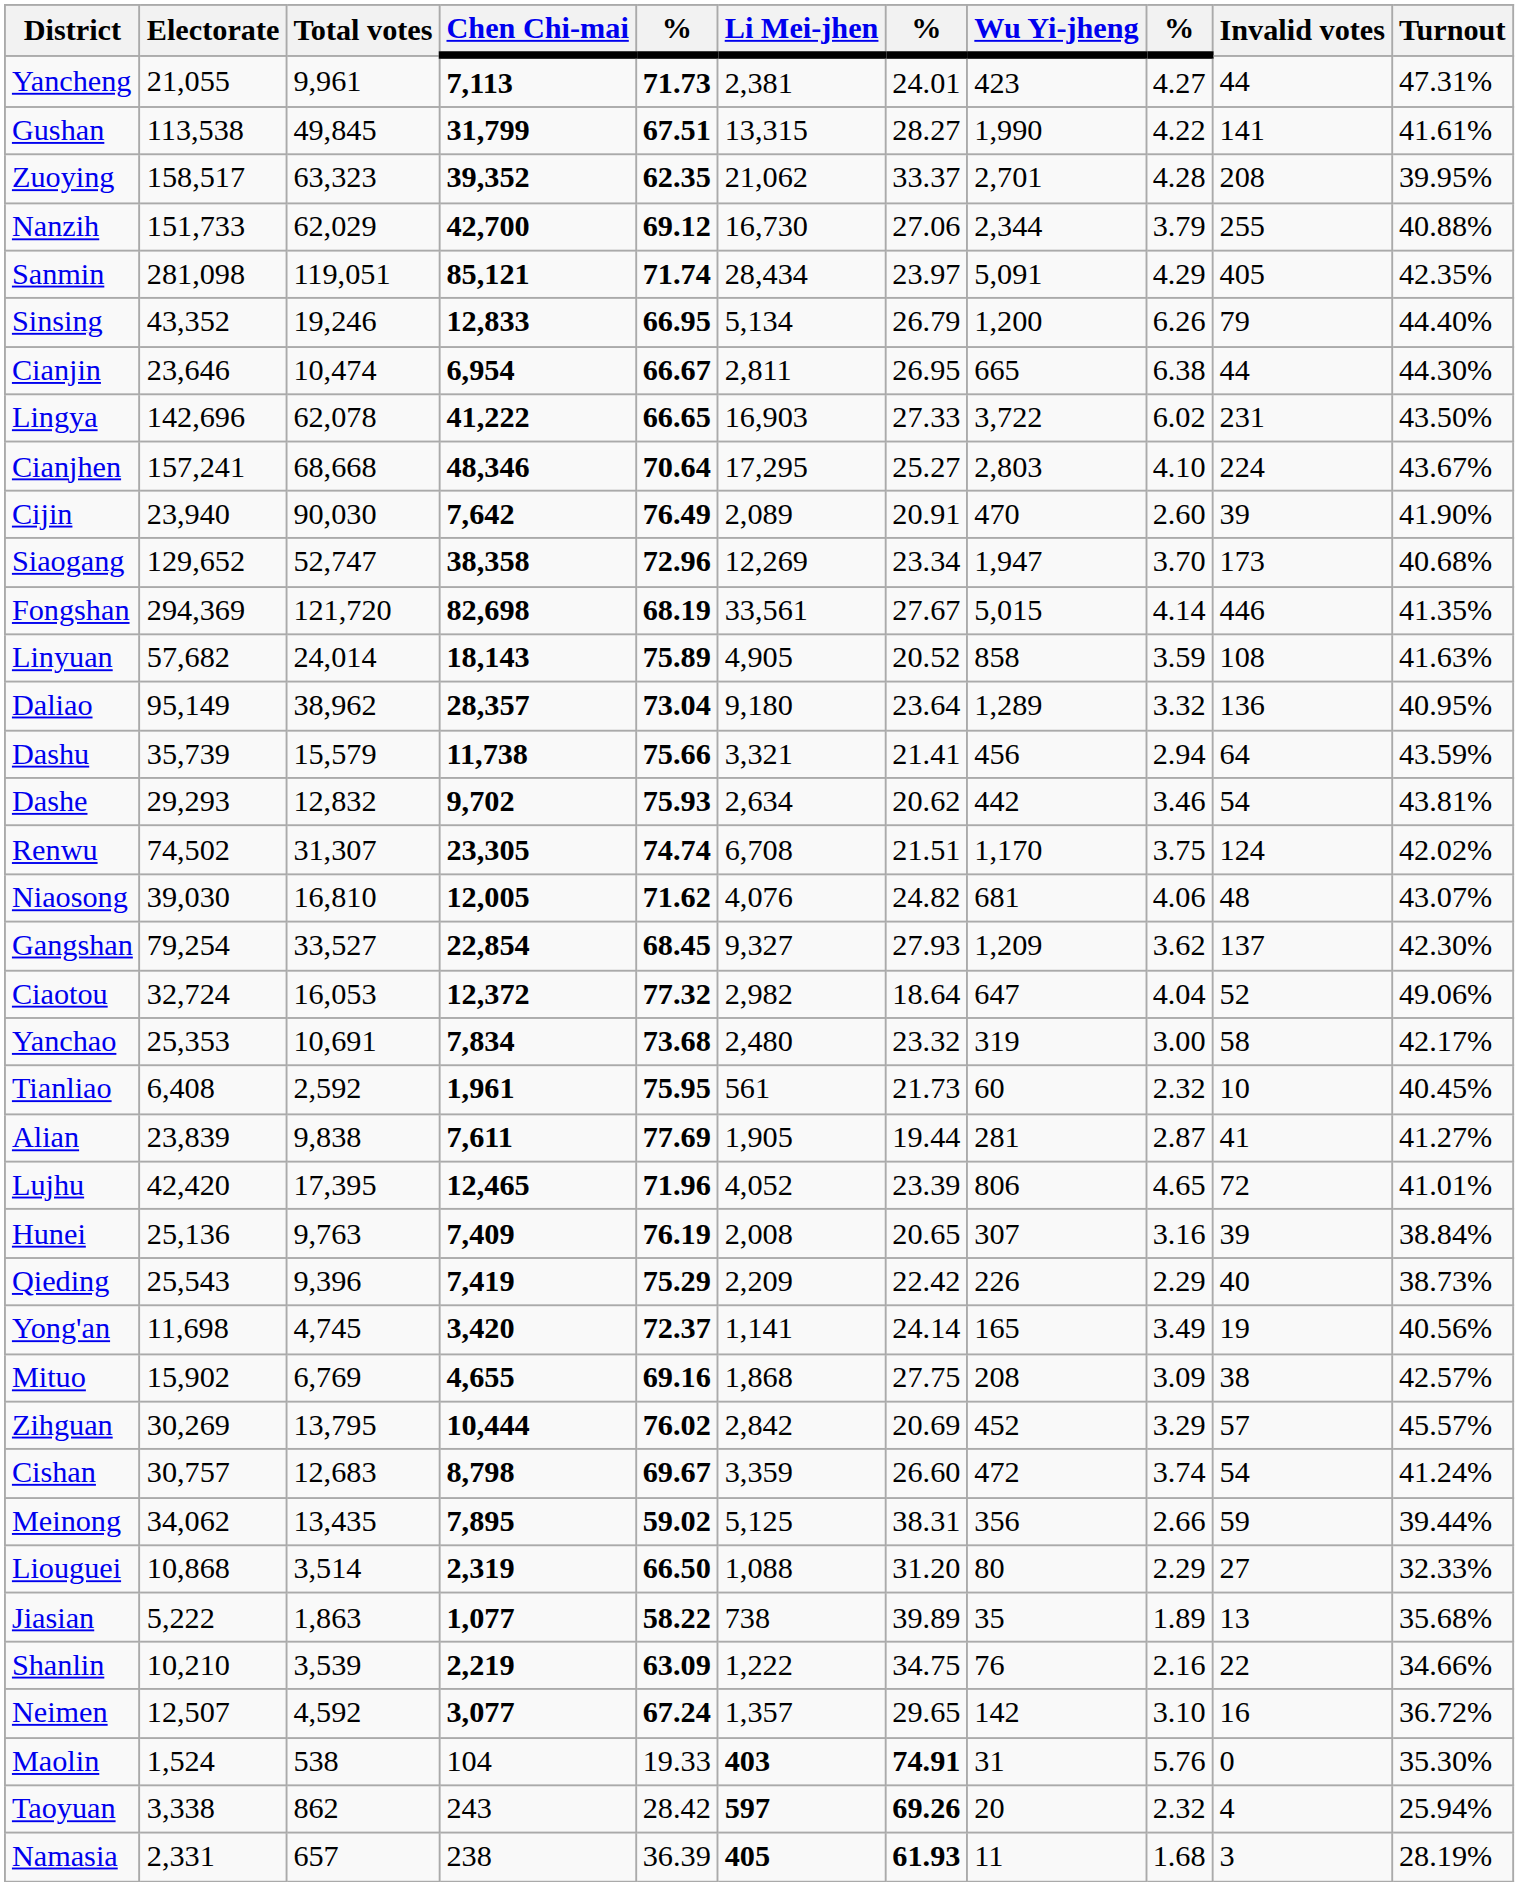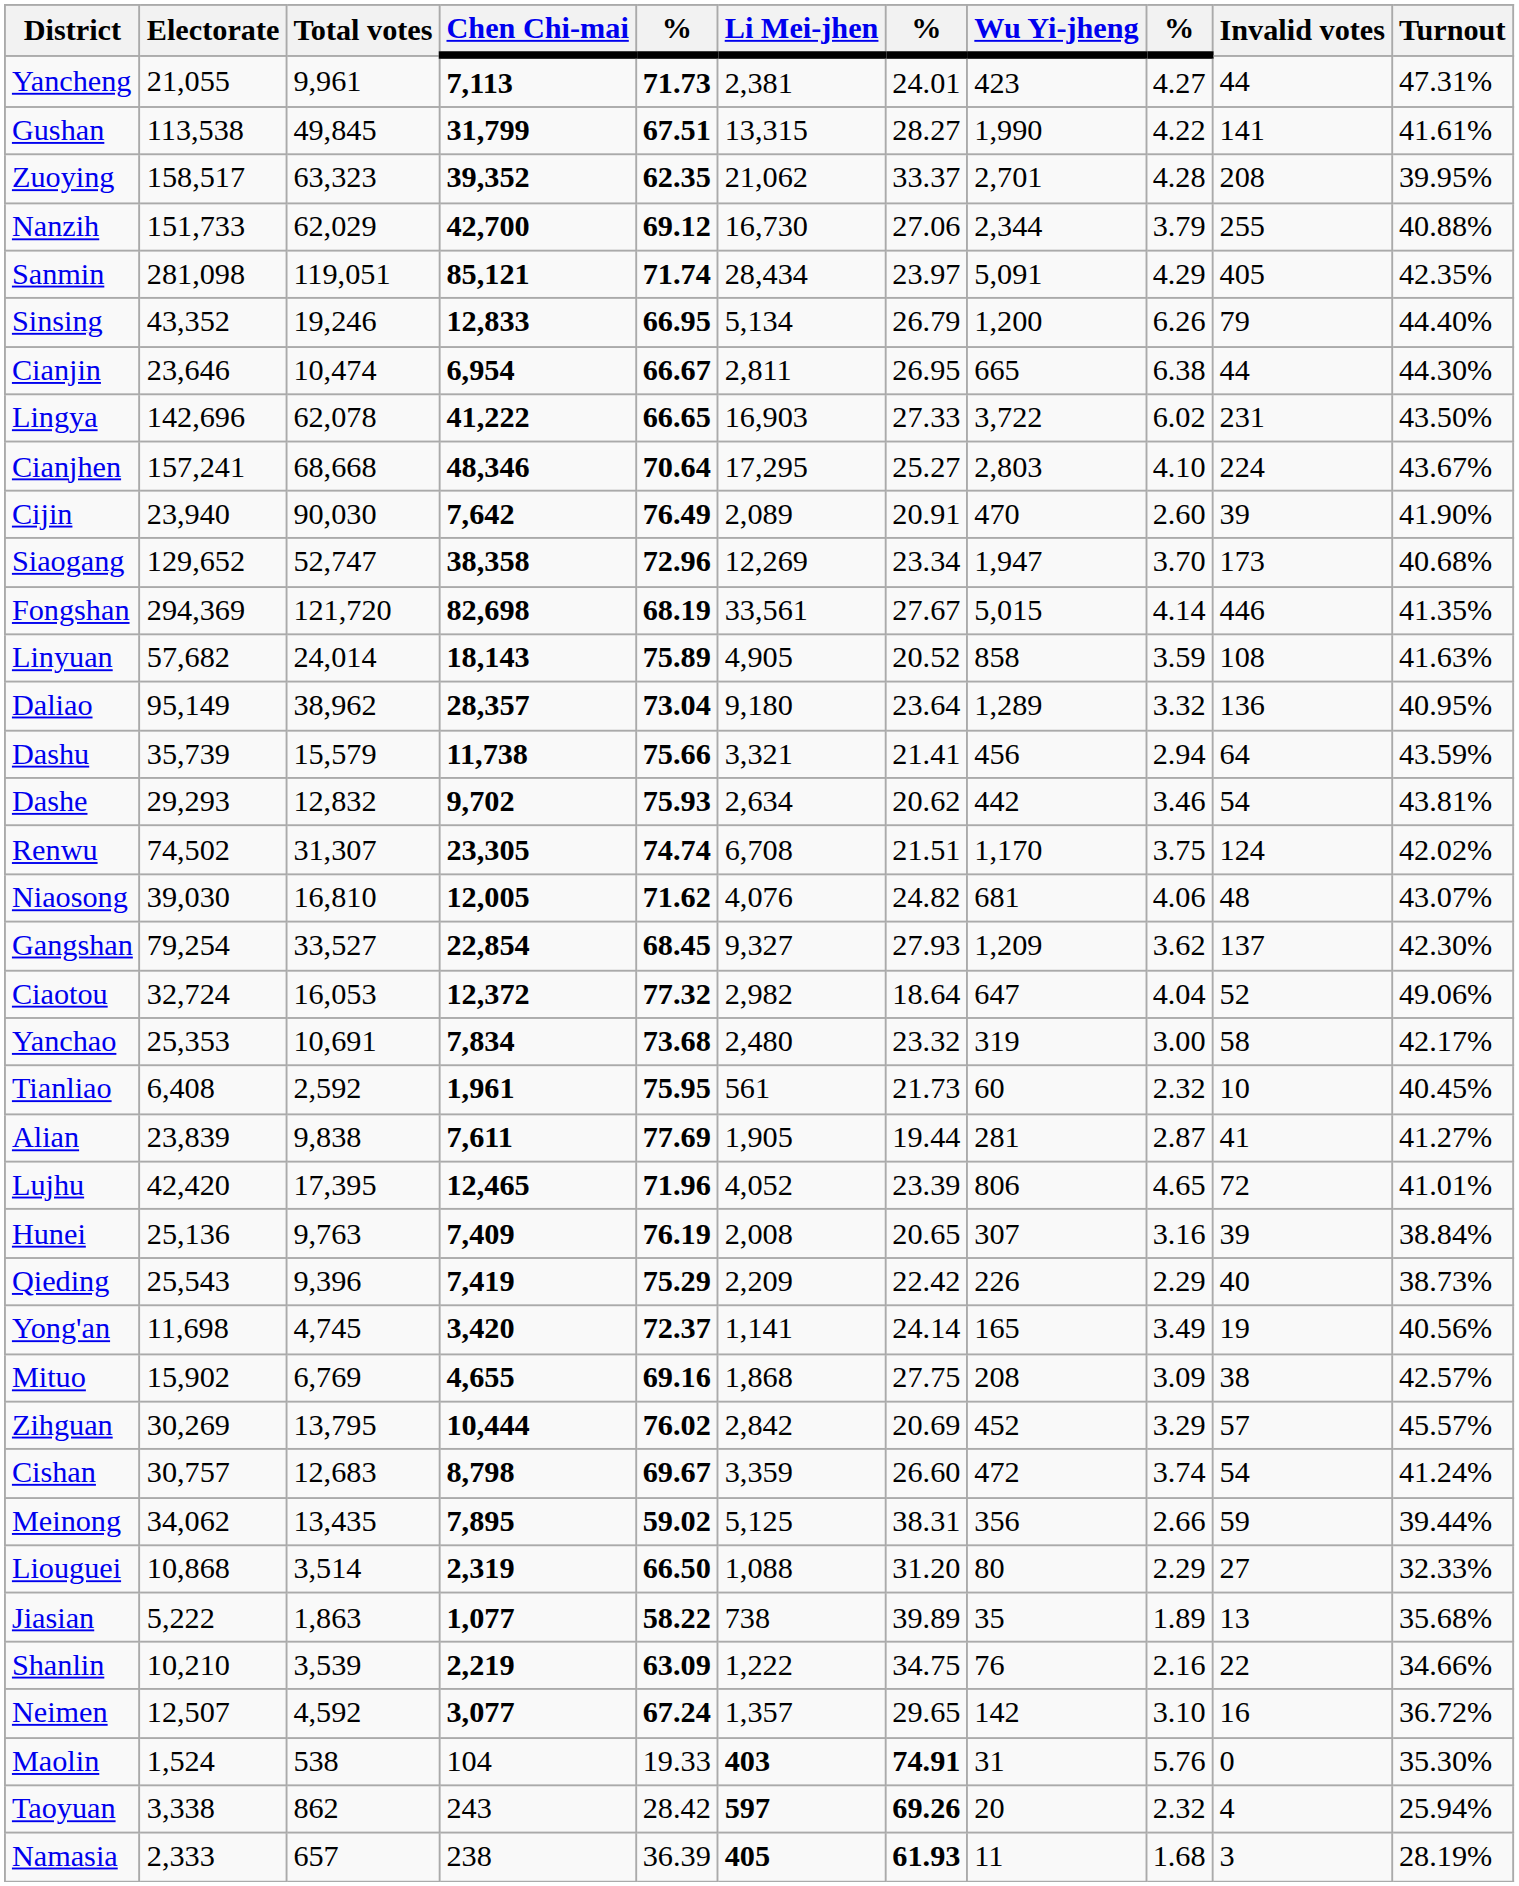(181, 1856) 2,331 -> (181, 1856) 2,333
